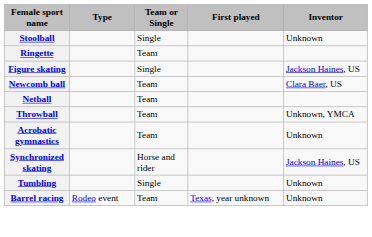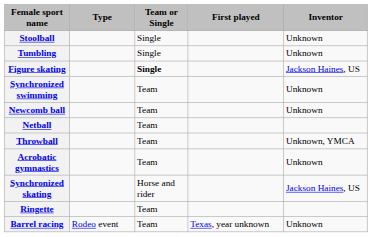rows swapped: (37, 182) <-> (37, 53)
(149, 69) normal -> (149, 69) bold
+ row: (37, 89)
(314, 84) Clara Baer, US -> (304, 110) Unknown
